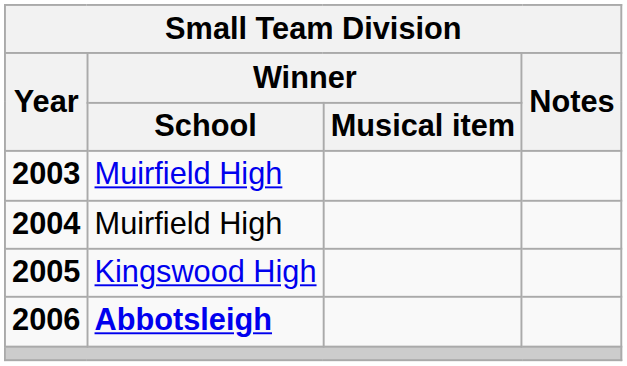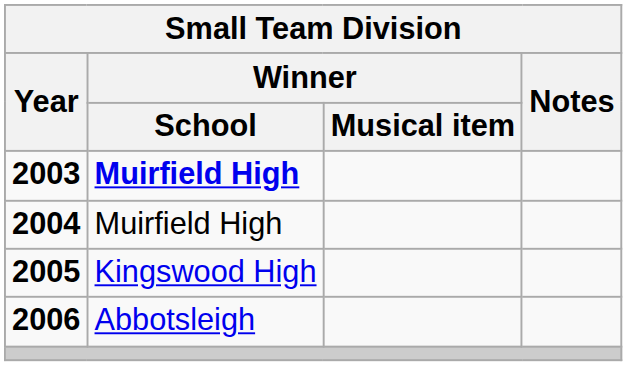(188, 175) normal -> (197, 175) bold
(183, 321) bold -> (175, 321) normal
